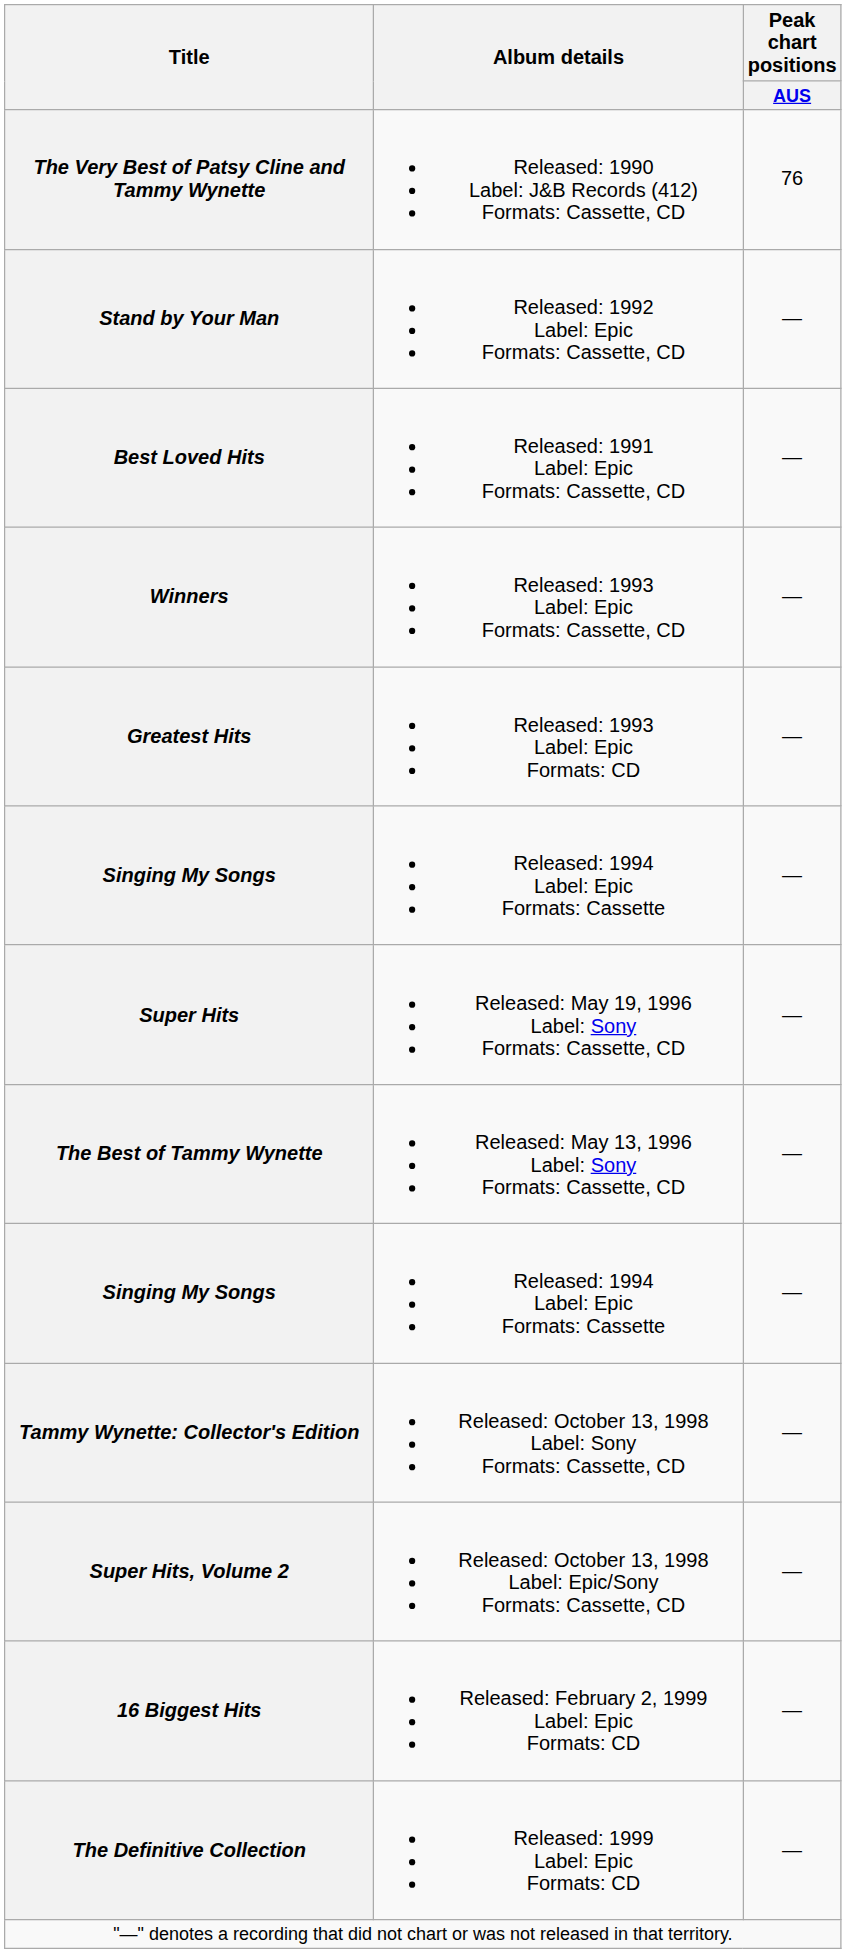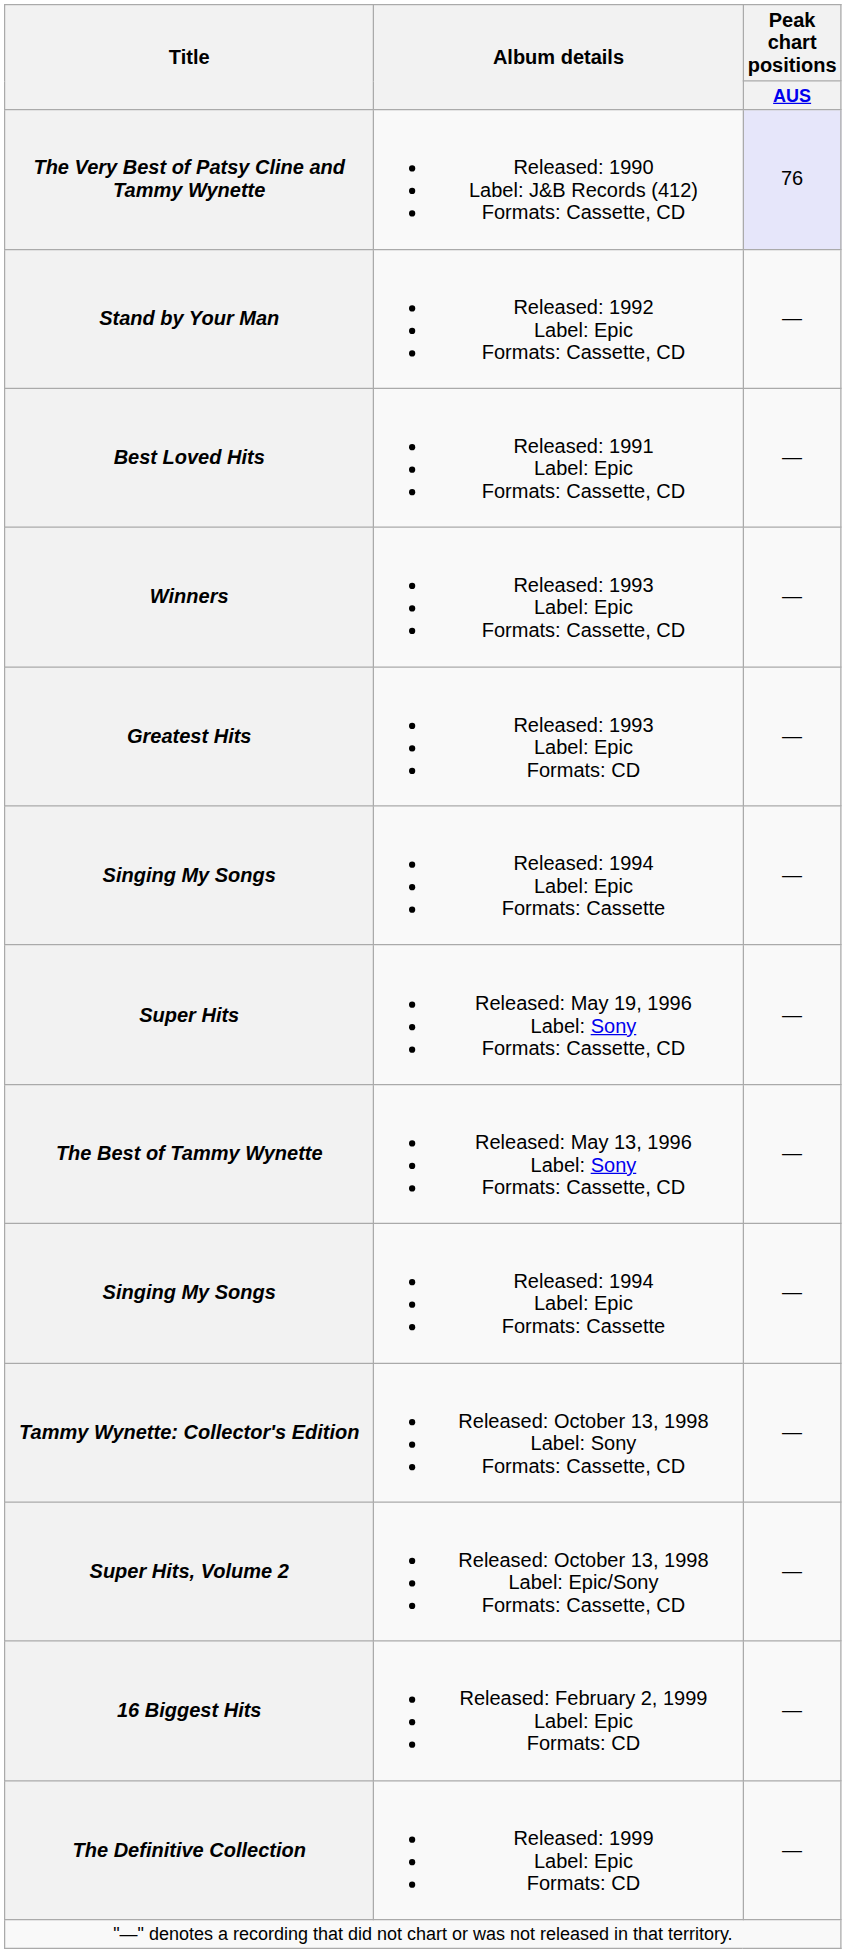(792, 179) no background -> (792, 179) lavender background
